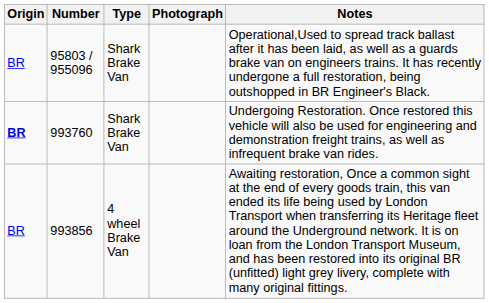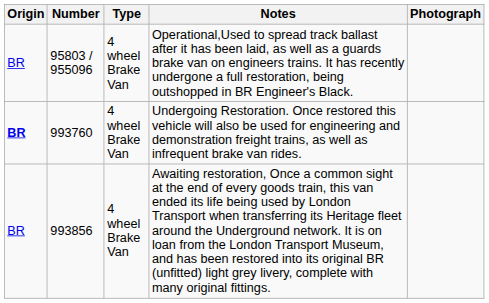columns swapped: (355, 14) <-> (187, 14)
(124, 63) Shark Brake Van -> (124, 63) 4 wheel Brake Van
(124, 132) Shark Brake Van -> (124, 132) 4 wheel Brake Van
